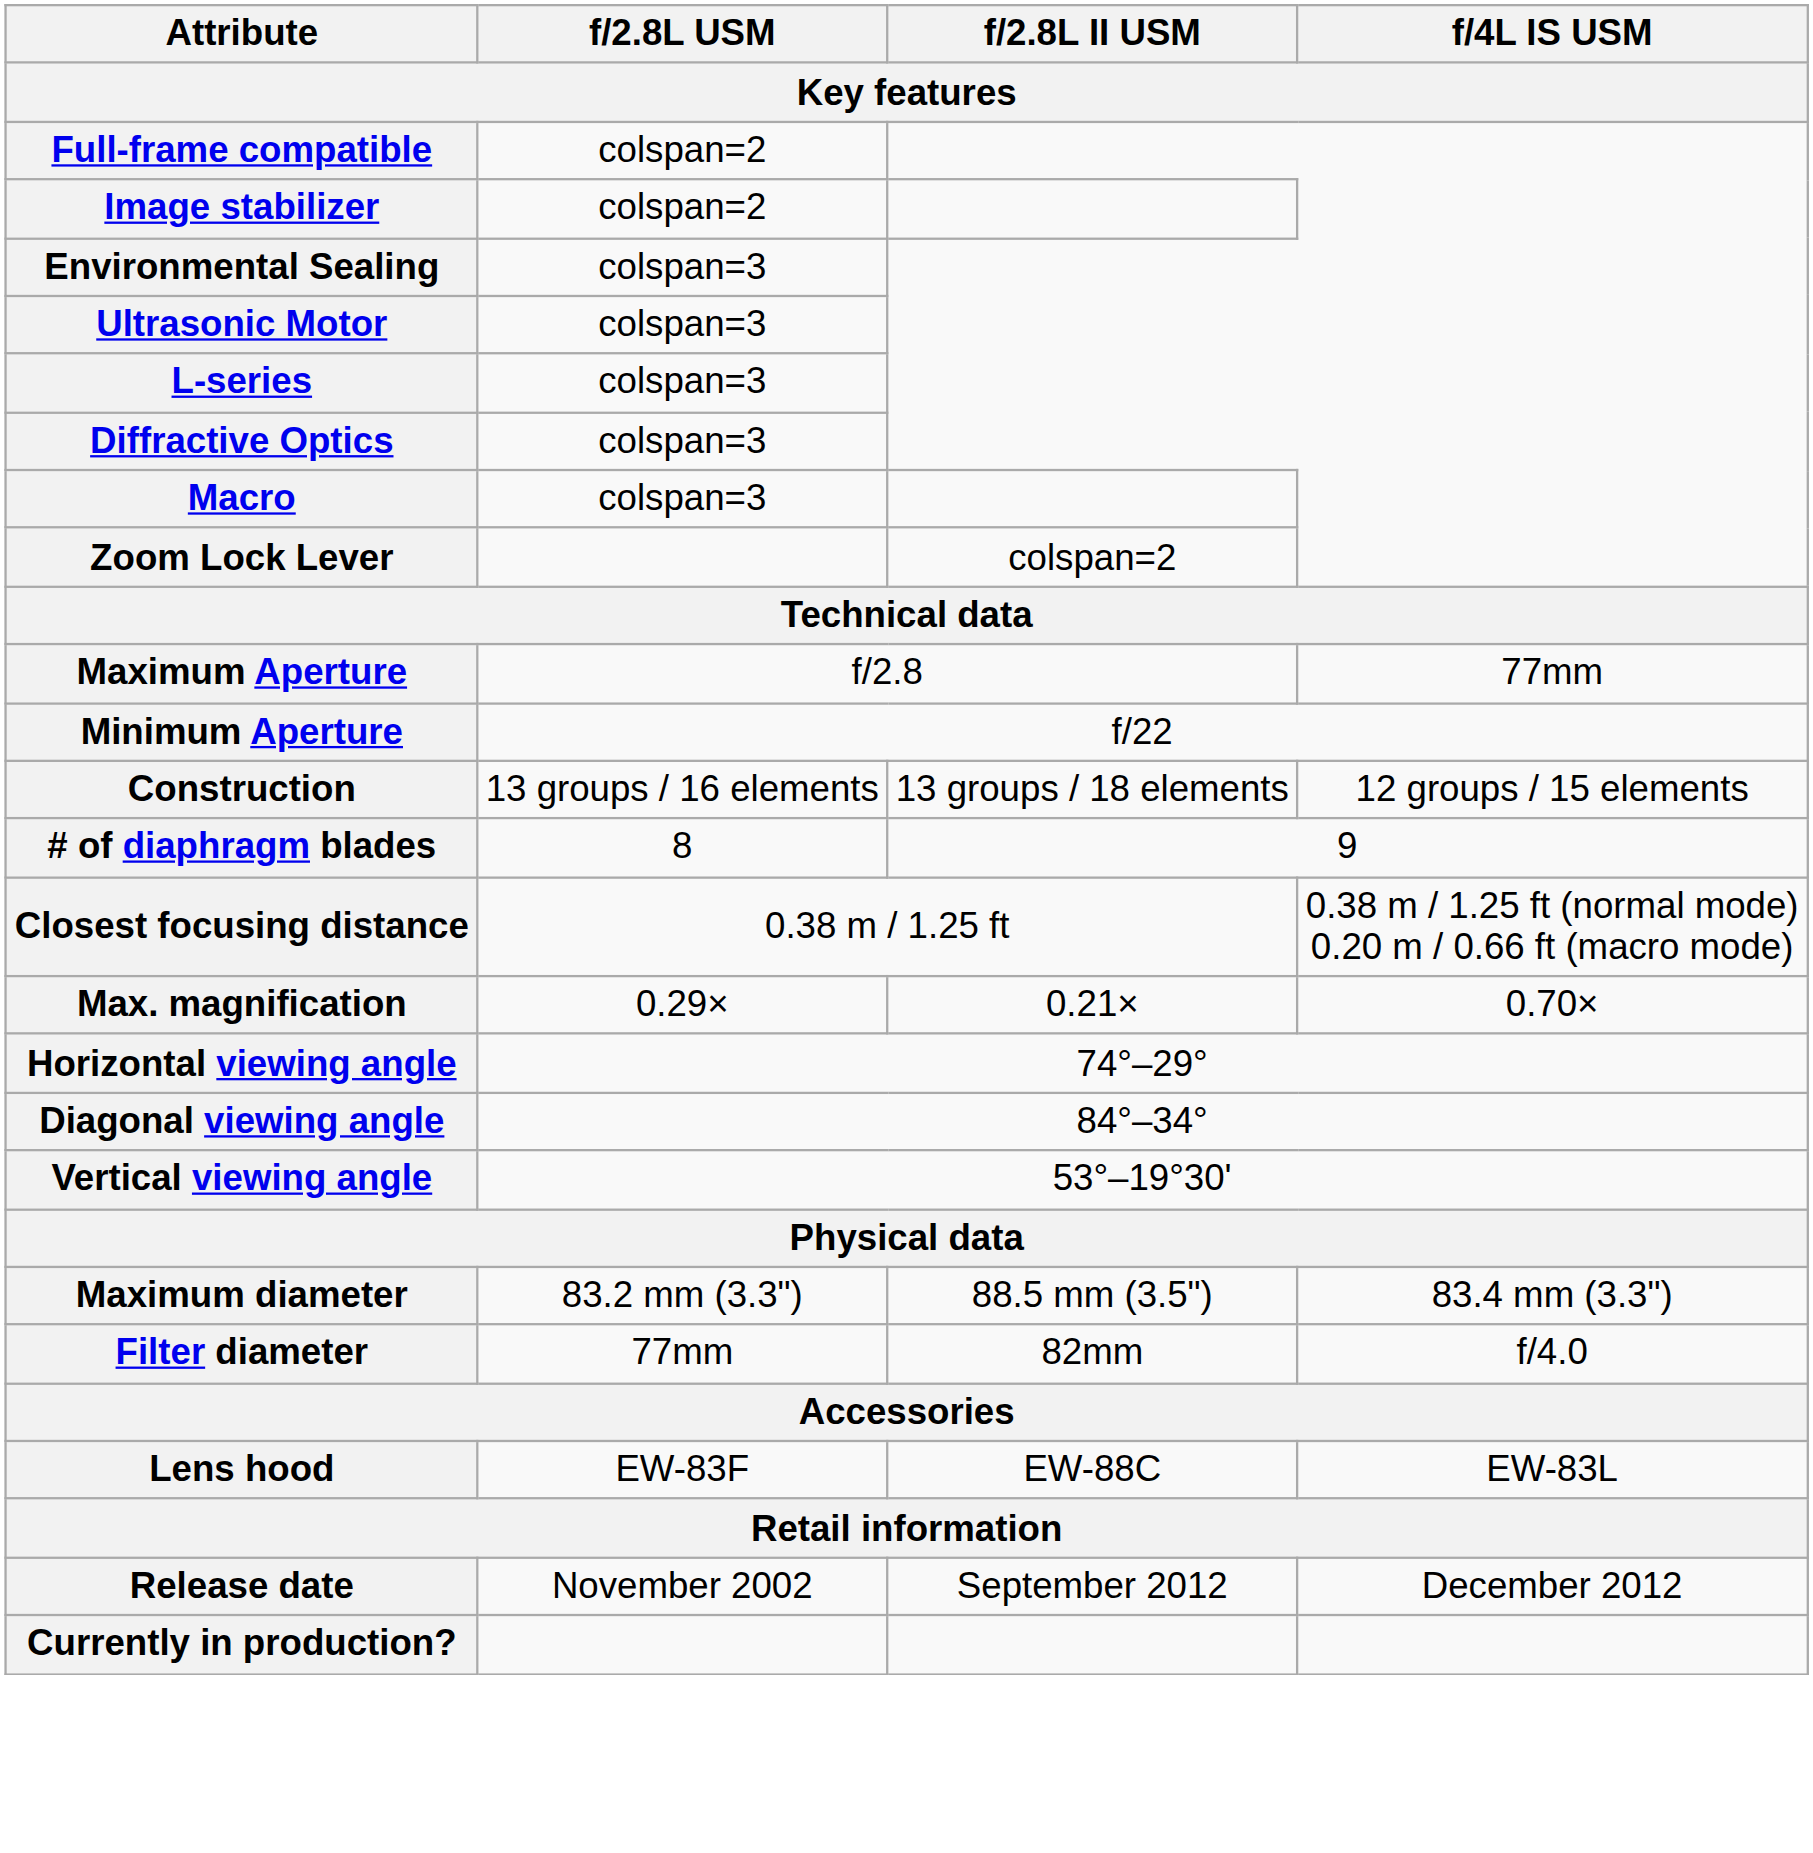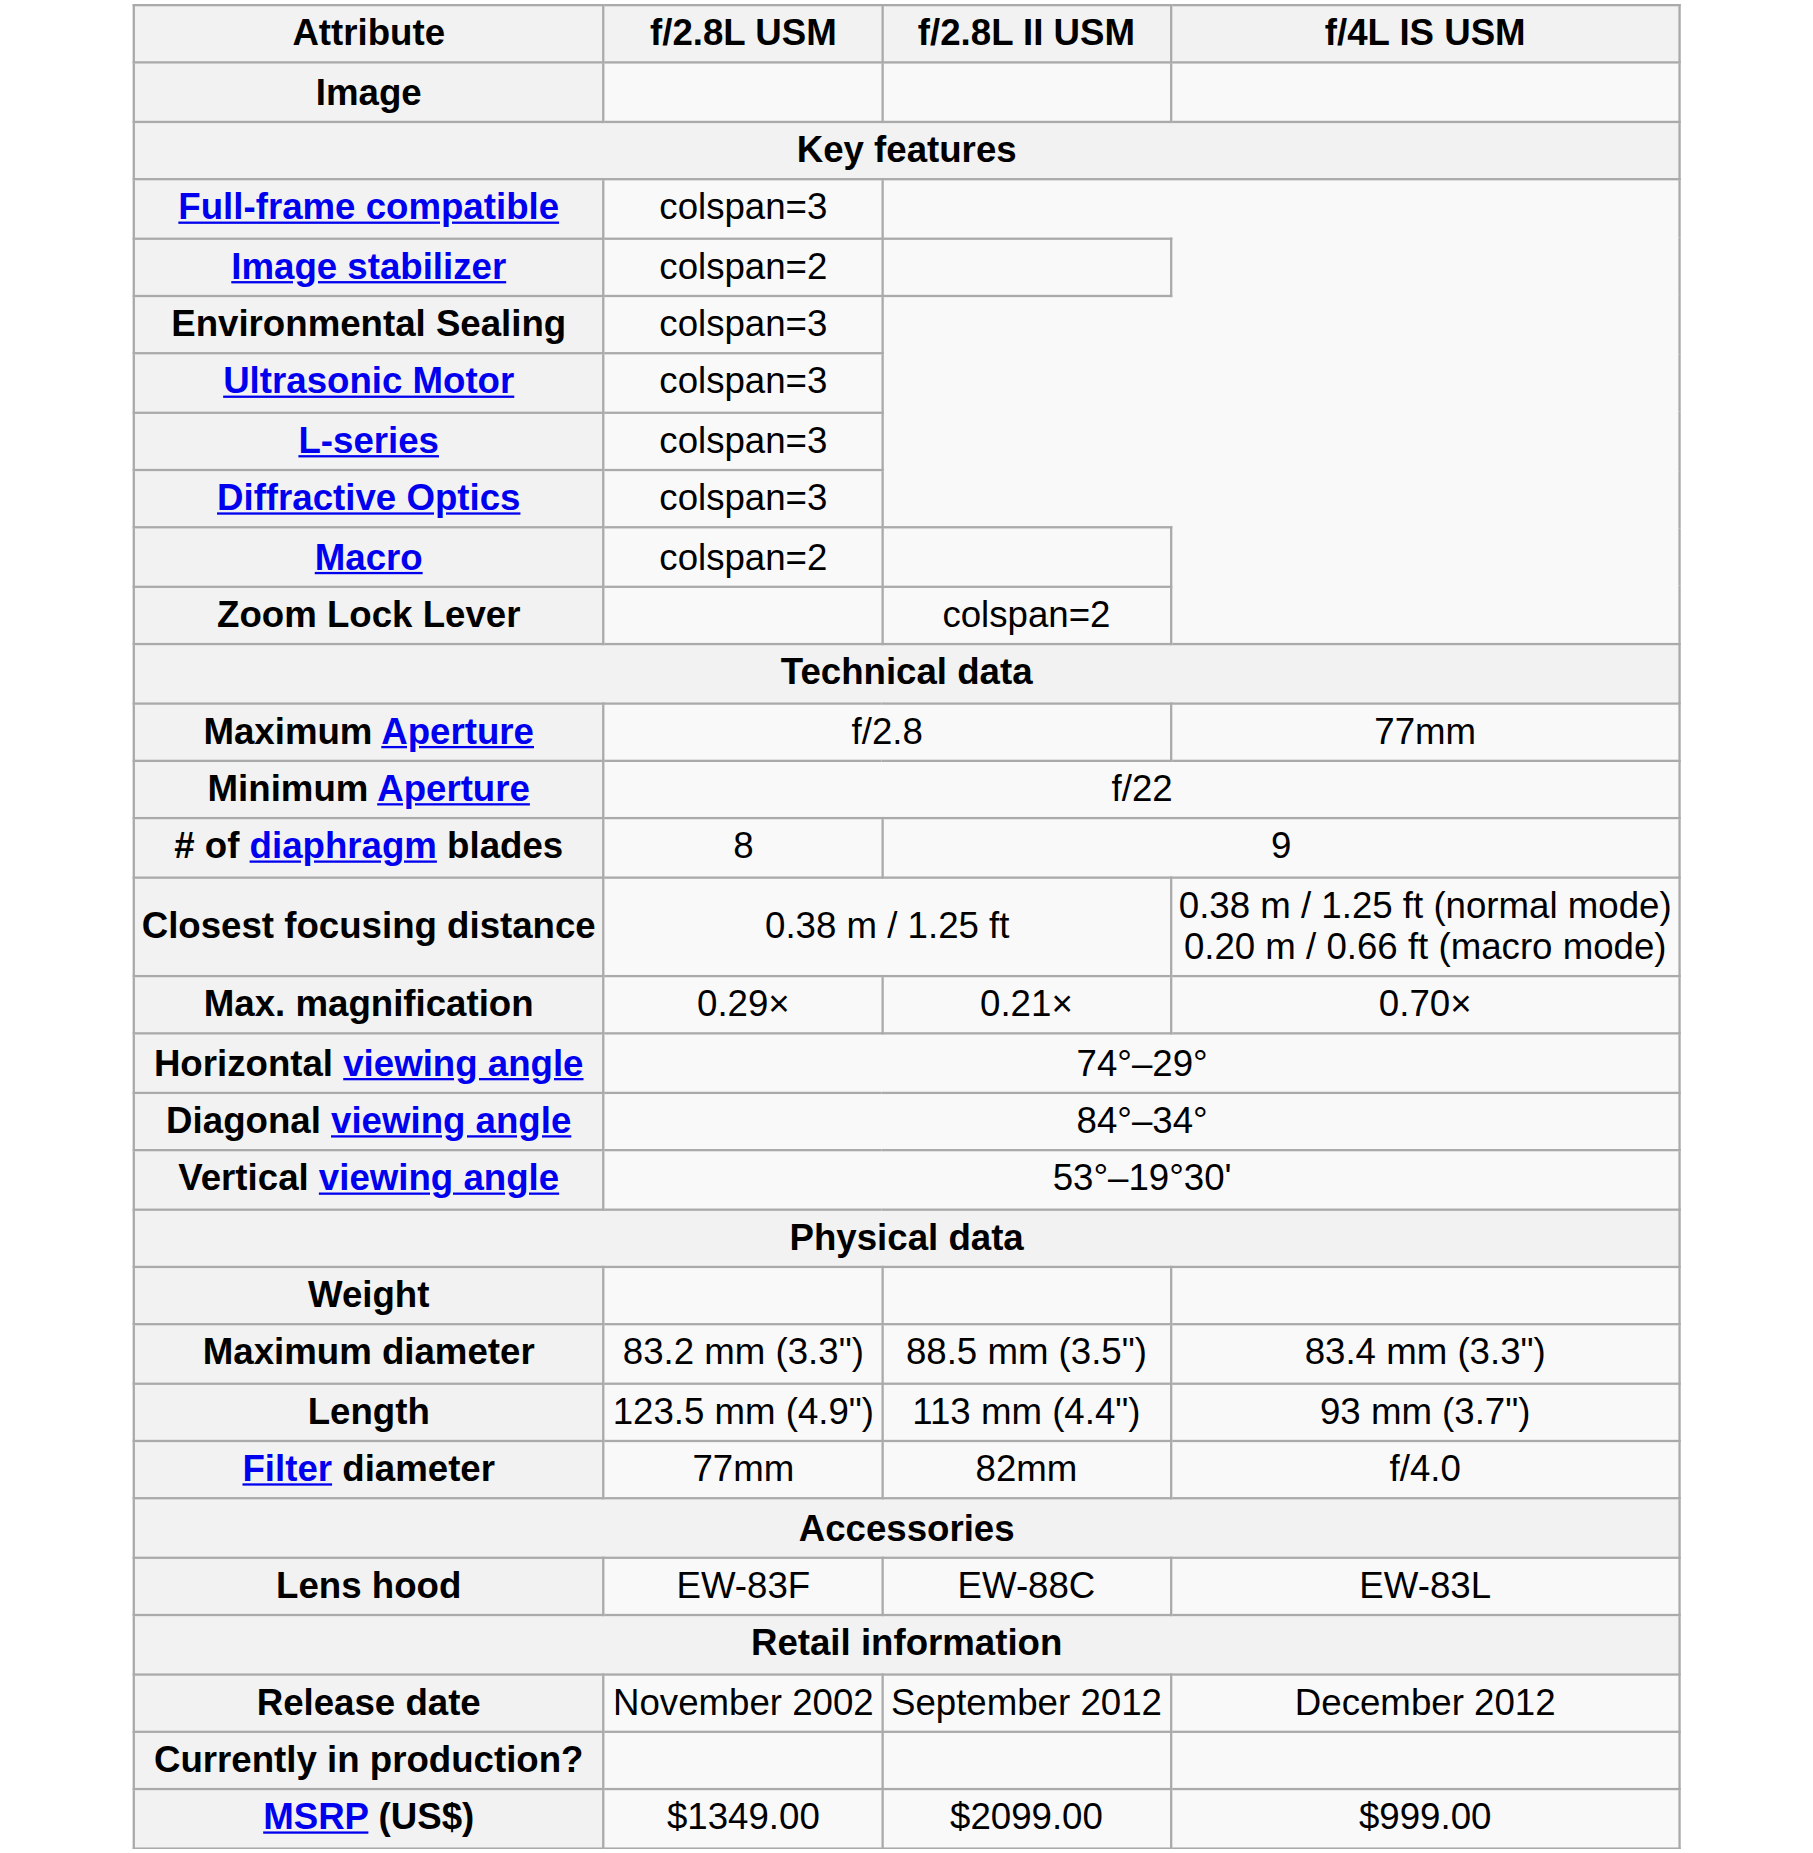+ row: (369, 91)
(682, 149) colspan=2 -> (743, 207) colspan=3
(682, 498) colspan=3 -> (743, 556) colspan=2
- row: (242, 788)
+ row: (369, 1295)
+ row: (369, 1411)
+ row: (369, 1818)
